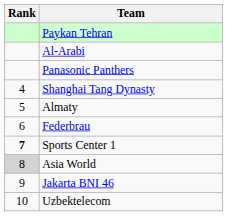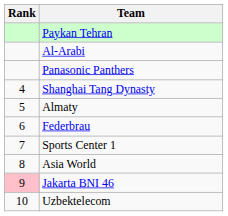(22, 145) bold -> (22, 145) normal
(22, 164) lightgrey background -> (22, 164) no background
(22, 182) no background -> (22, 182) pink background
